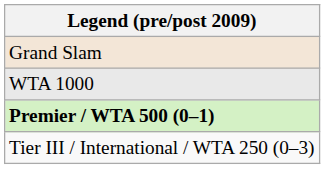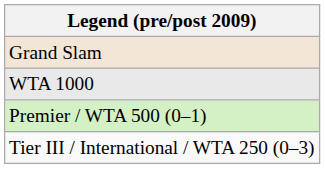(112, 116) bold -> (108, 116) normal
